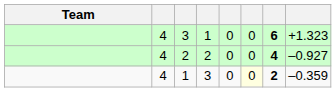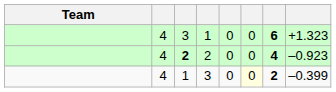(185, 55) normal -> (185, 55) bold
(308, 55) –0.927 -> (308, 55) –0.923
(308, 76) –0.359 -> (308, 76) –0.399
